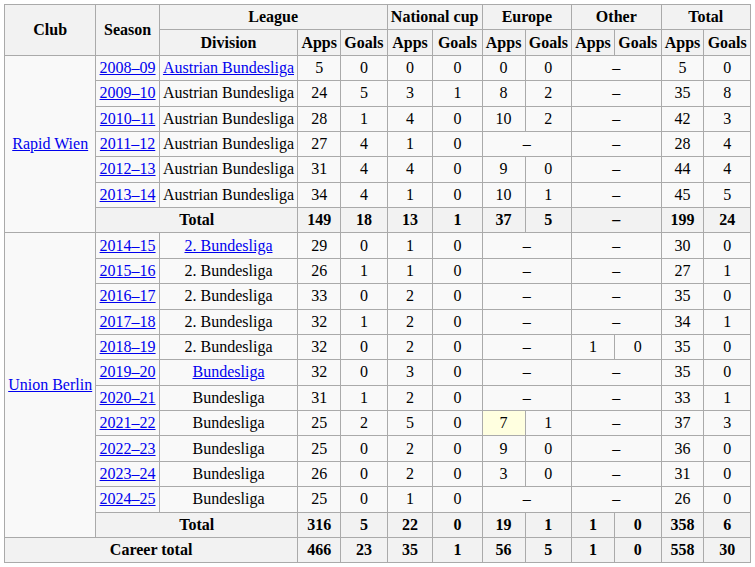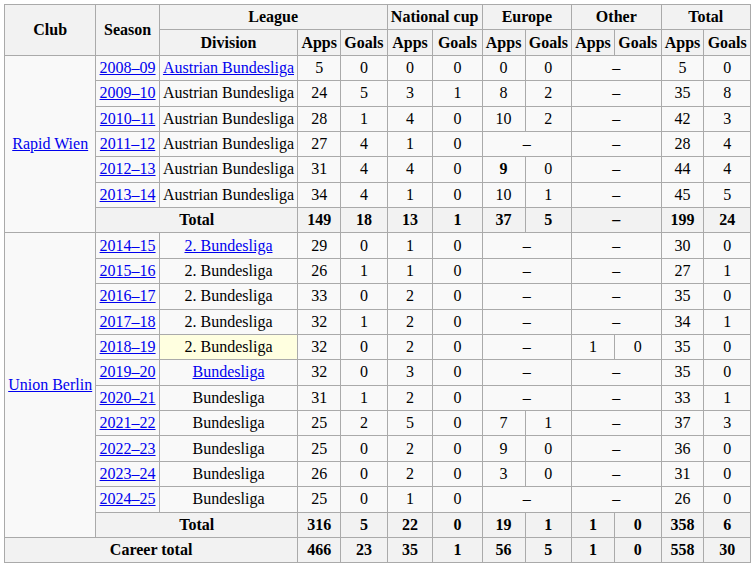(504, 169) normal -> (504, 169) bold
(228, 347) no background -> (228, 347) lightyellow background
(504, 423) lightyellow background -> (504, 423) no background
